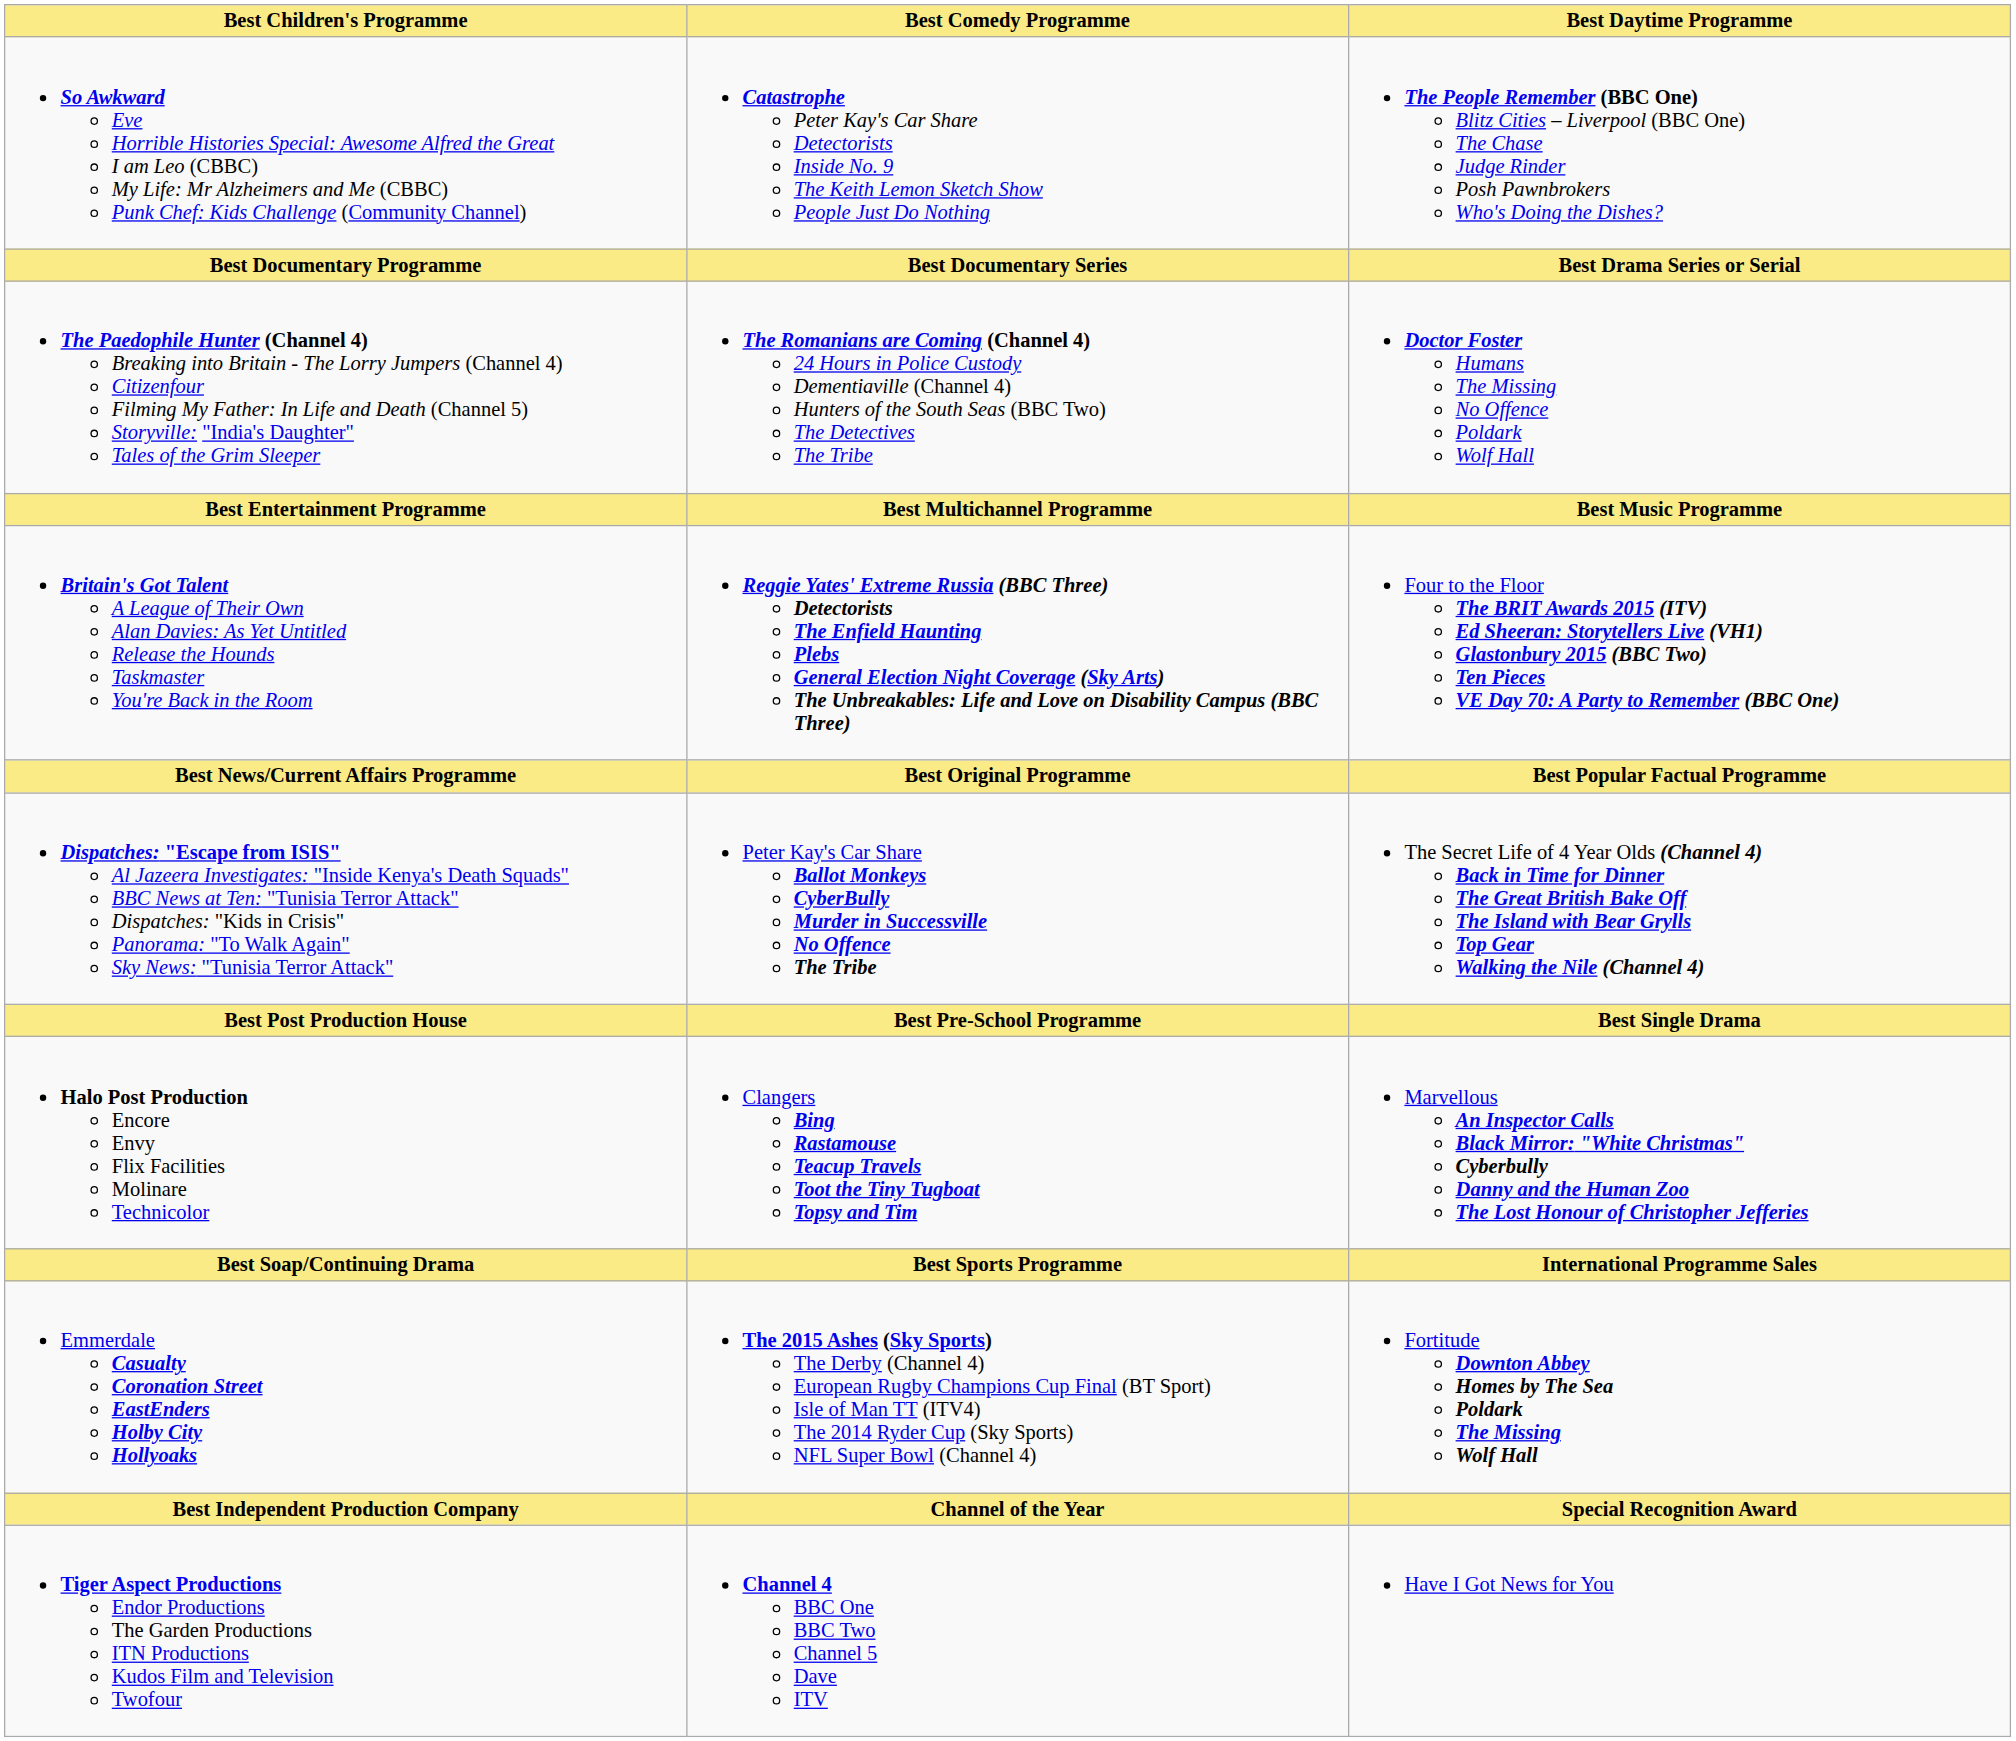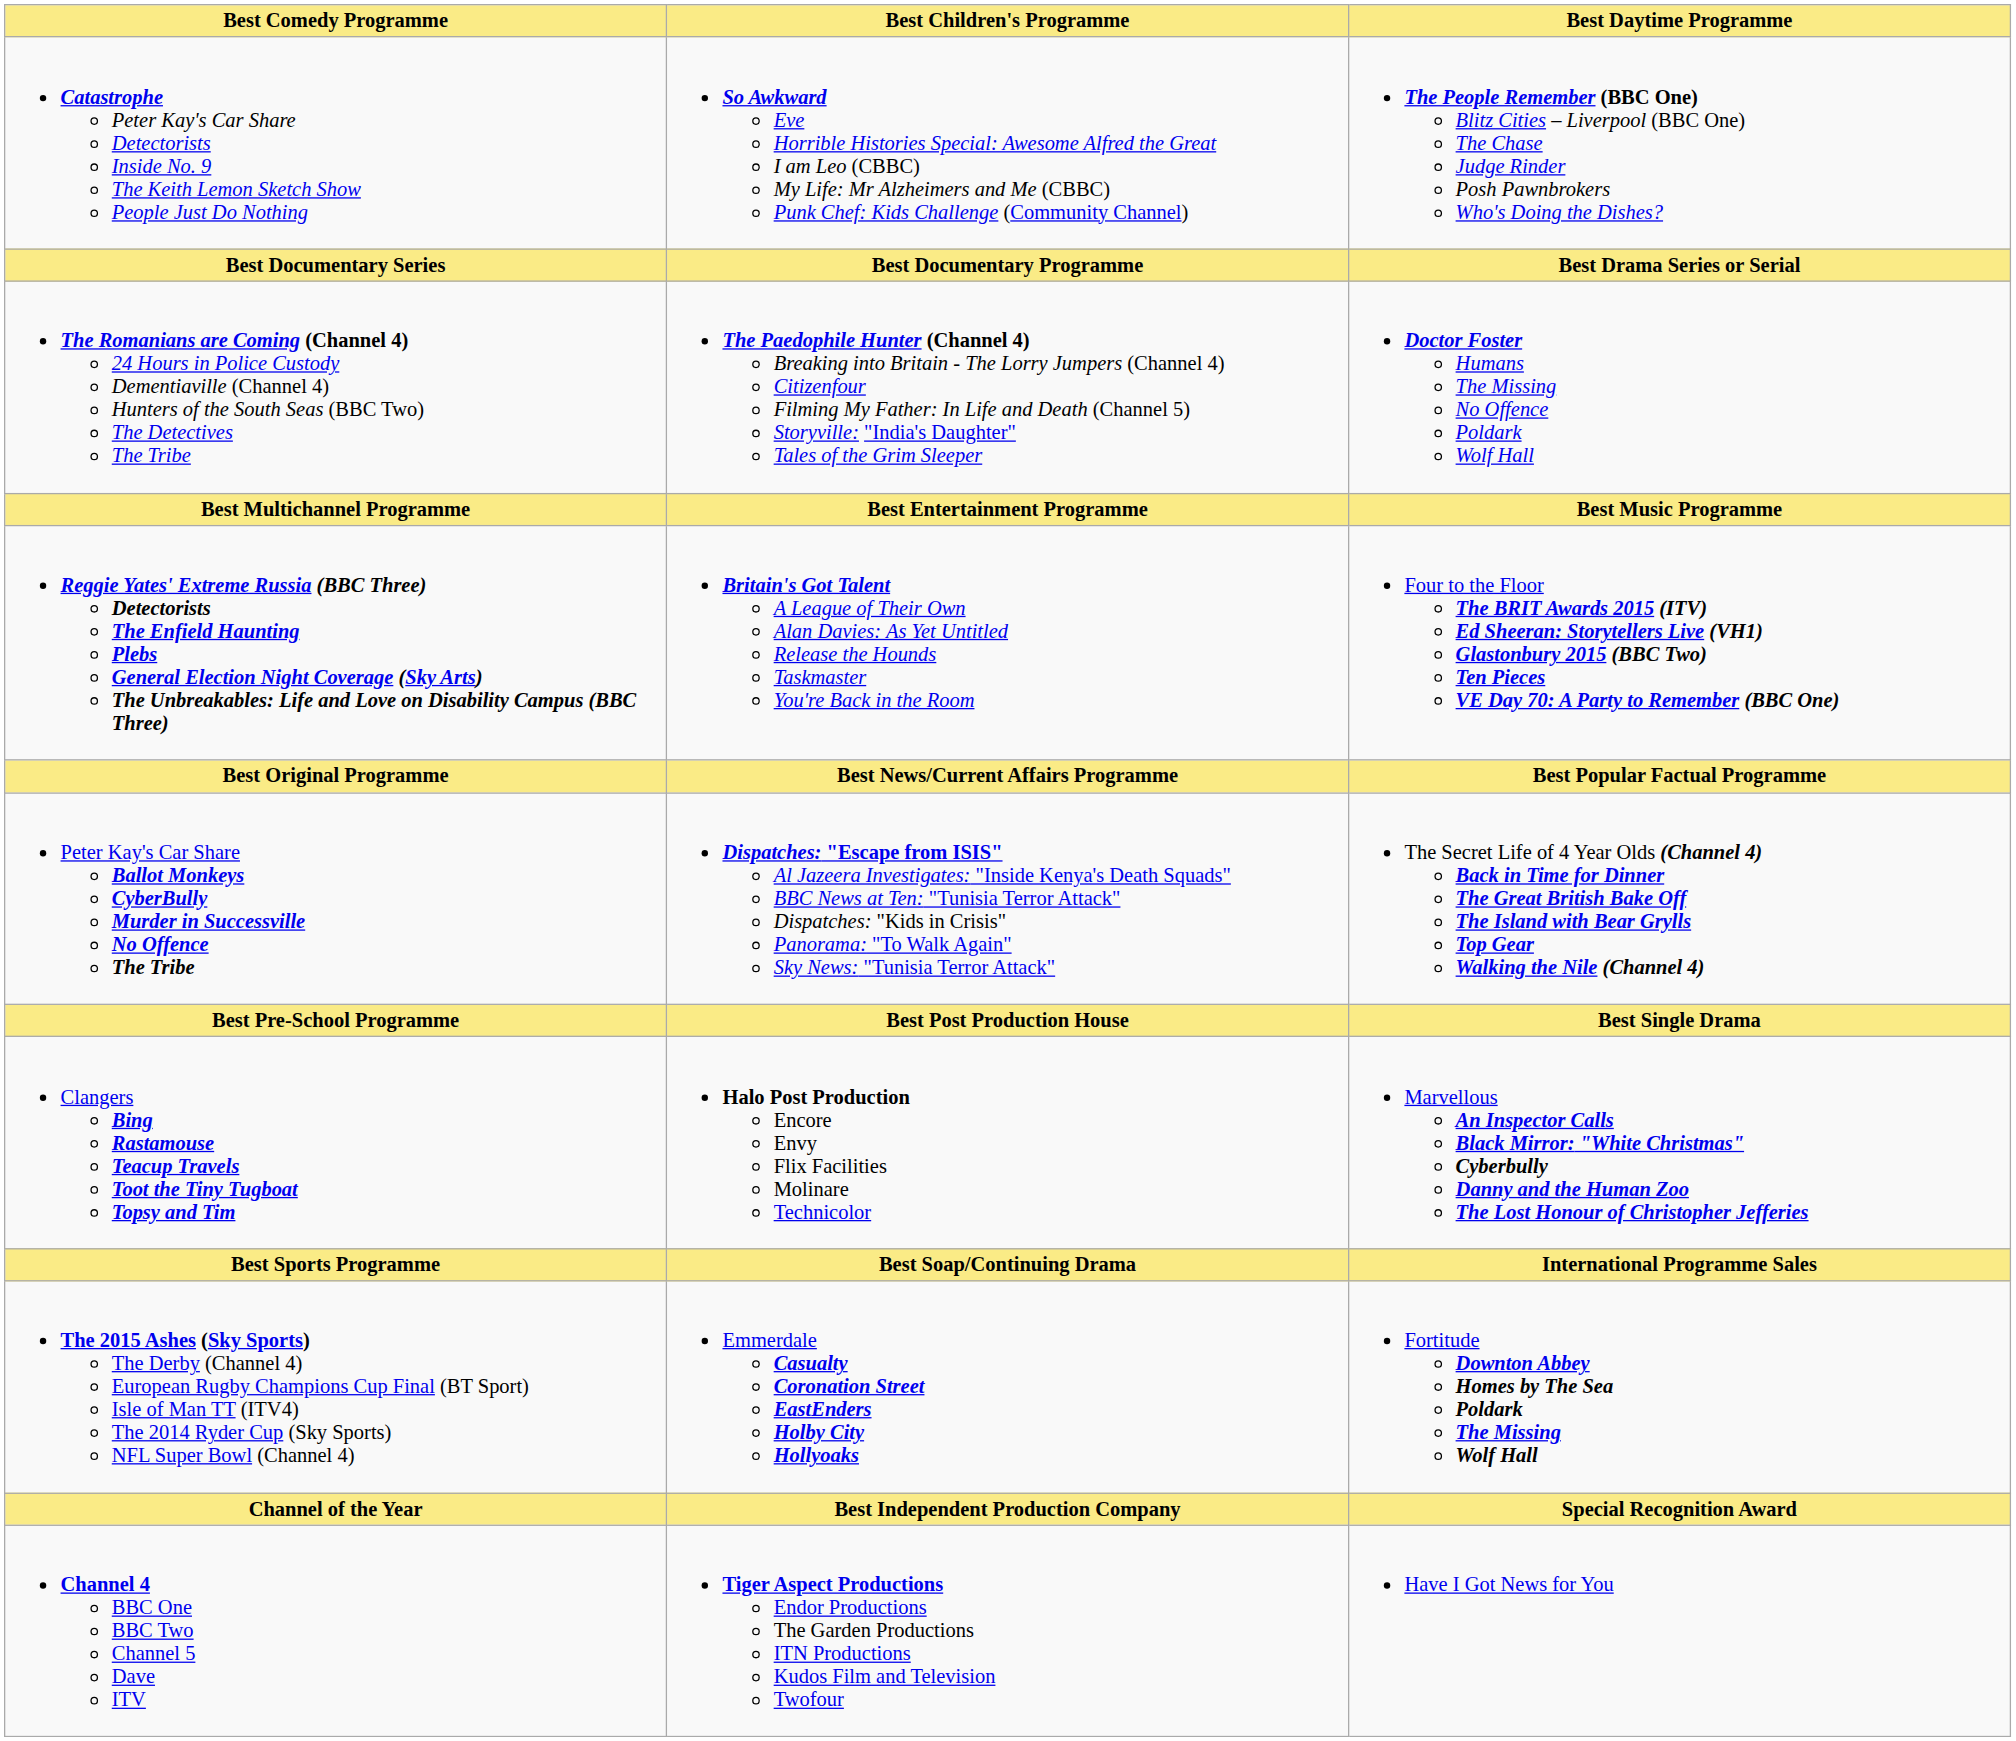columns swapped: (346, 20) <-> (1018, 20)
